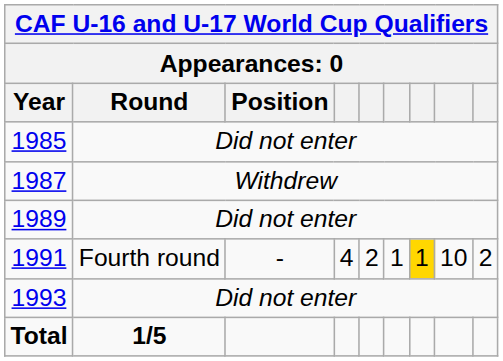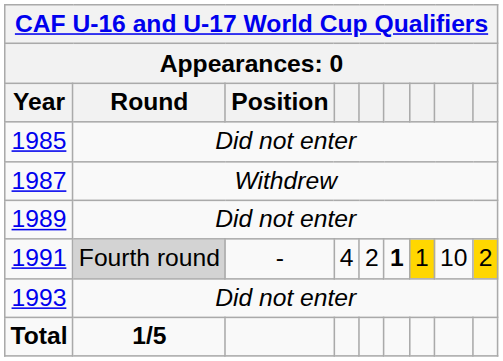(149, 258) no background -> (149, 258) lightgrey background
(397, 258) normal -> (397, 258) bold
(486, 258) no background -> (486, 258) gold background
